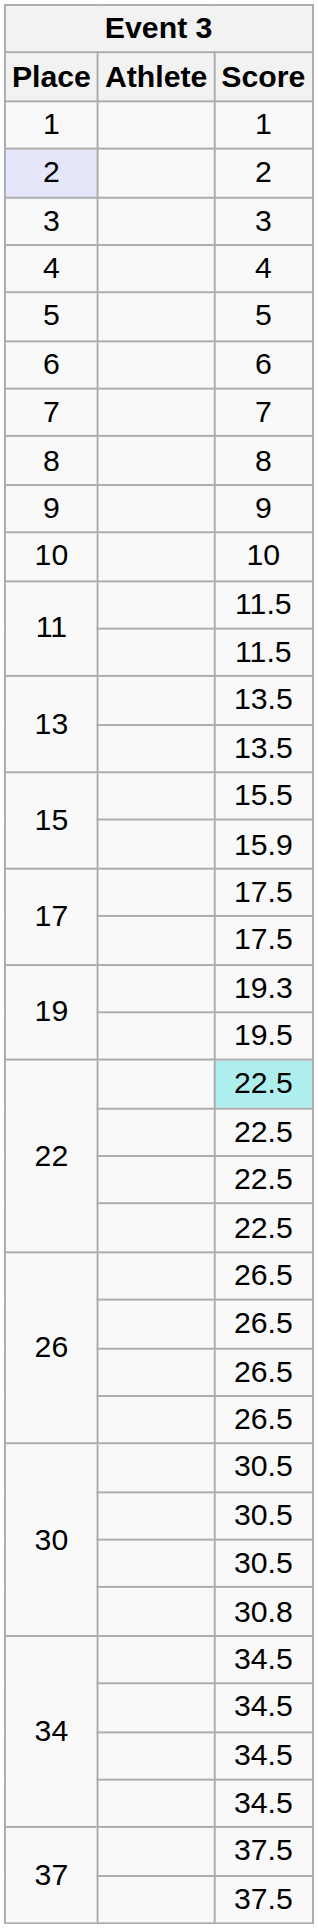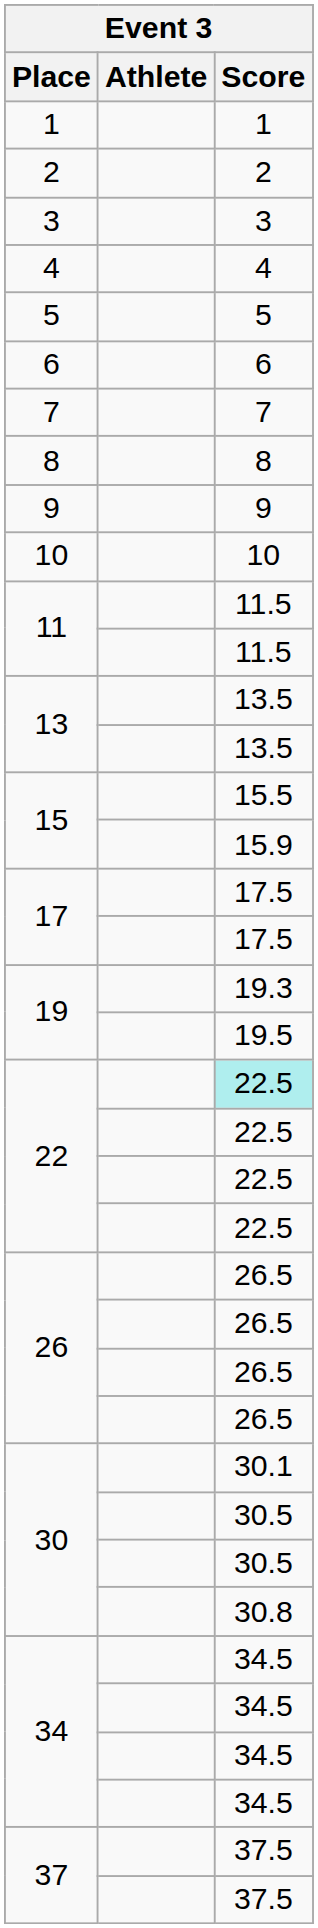(51, 172) lavender background -> (51, 172) no background
(263, 1467) 30.5 -> (263, 1467) 30.1
